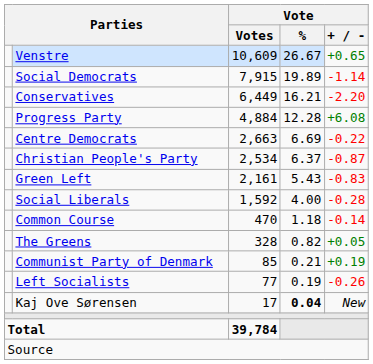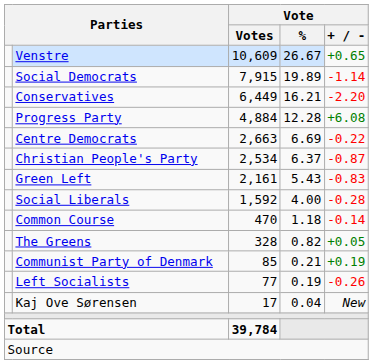(306, 302) bold -> (306, 302) normal
